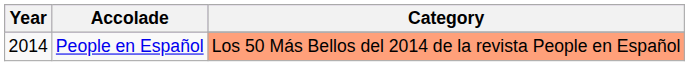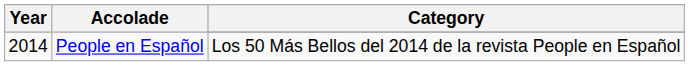(446, 46) lightsalmon background -> (446, 46) no background
